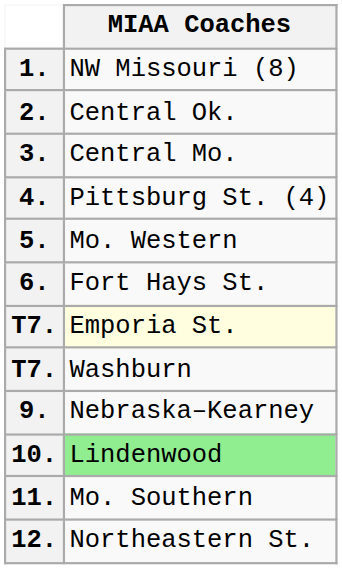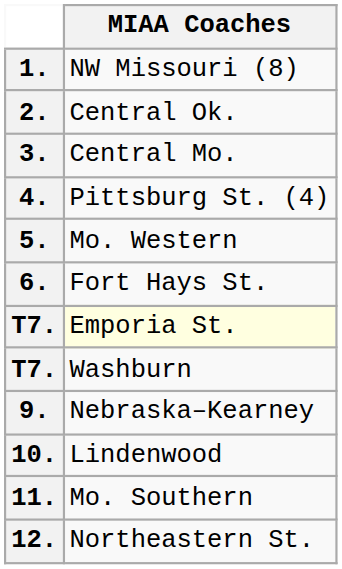(146, 455) lightgreen background -> (146, 455) no background
